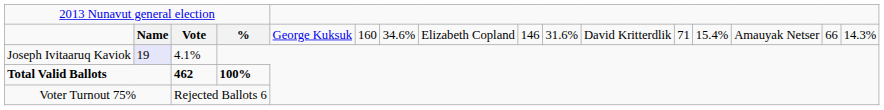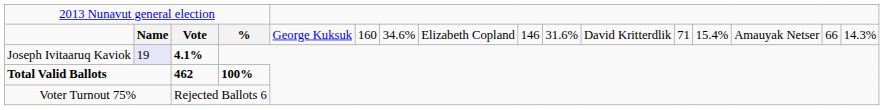(187, 54) normal -> (188, 54) bold
